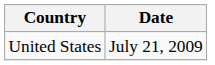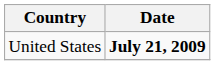(156, 45) normal -> (157, 45) bold
